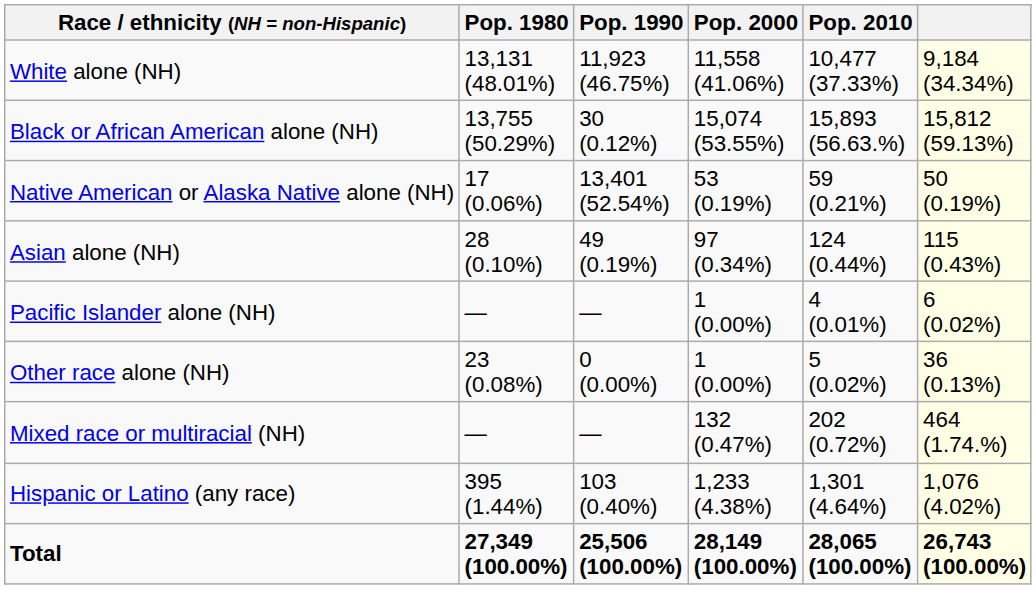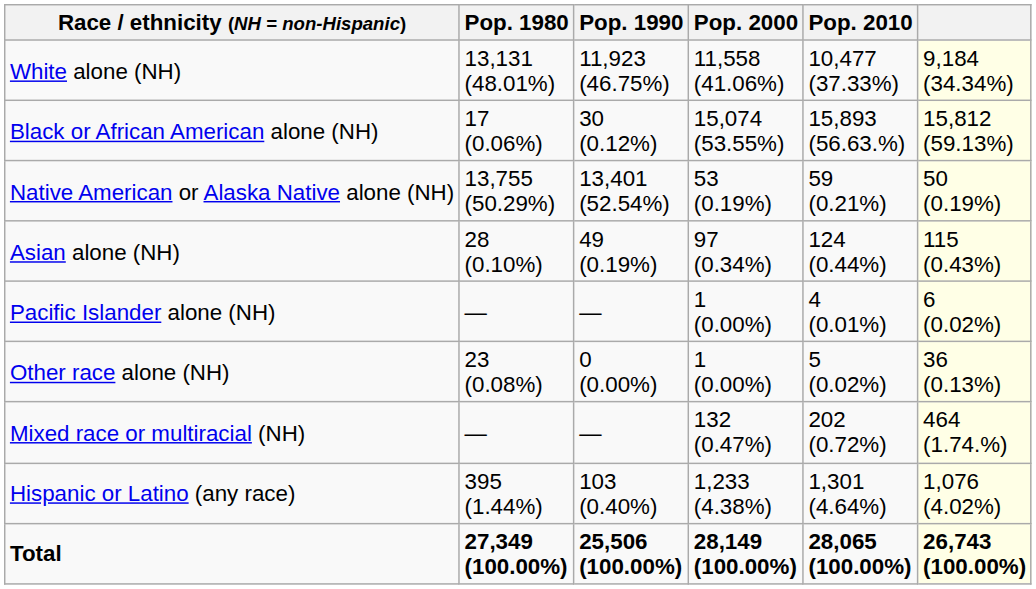(510, 131) 13,755 (50.29%) -> (504, 131) 17 (0.06%)
(504, 191) 17 (0.06%) -> (510, 191) 13,755 (50.29%)
